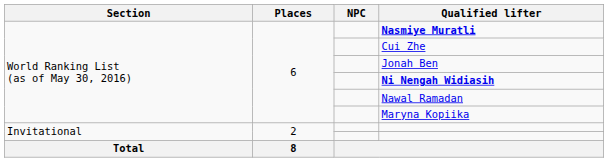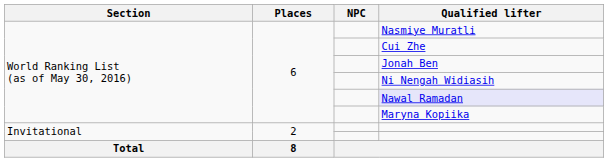(429, 30) bold -> (429, 30) normal
(438, 81) bold -> (438, 81) normal
(422, 98) no background -> (422, 98) lavender background
